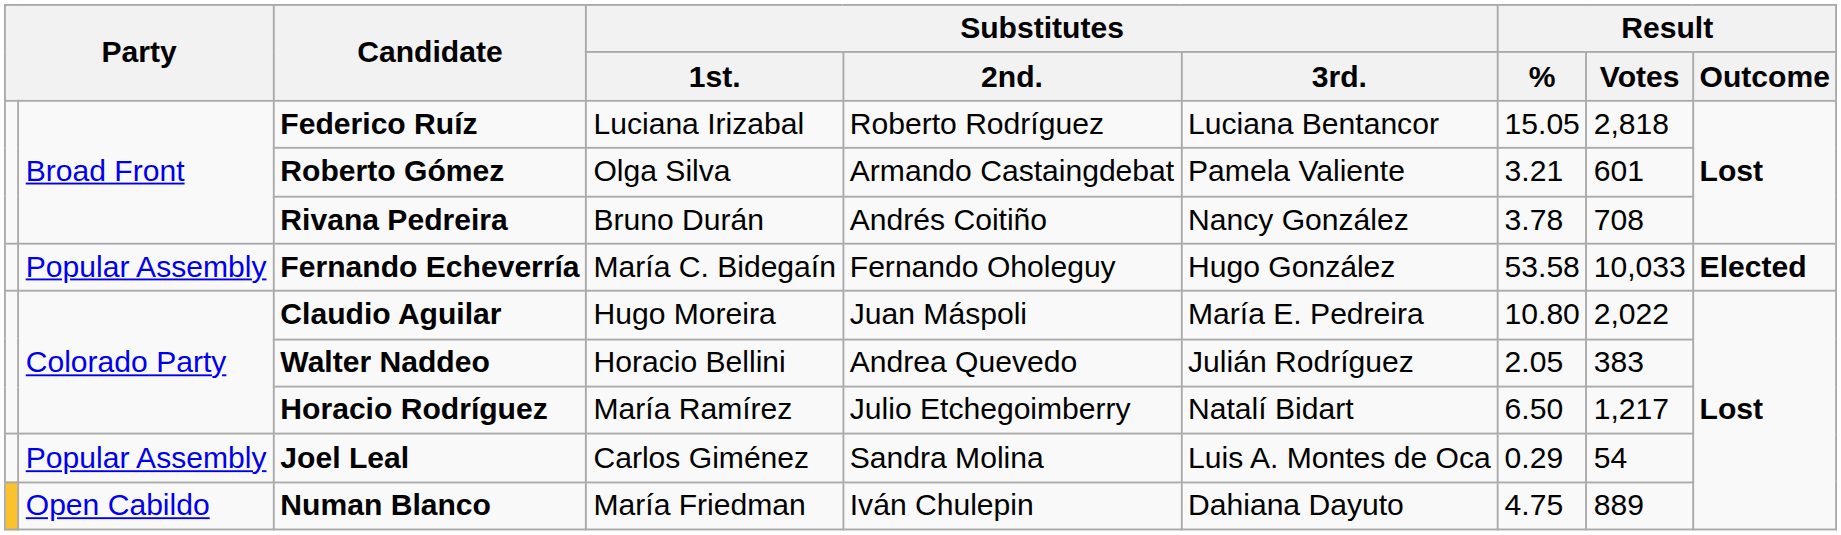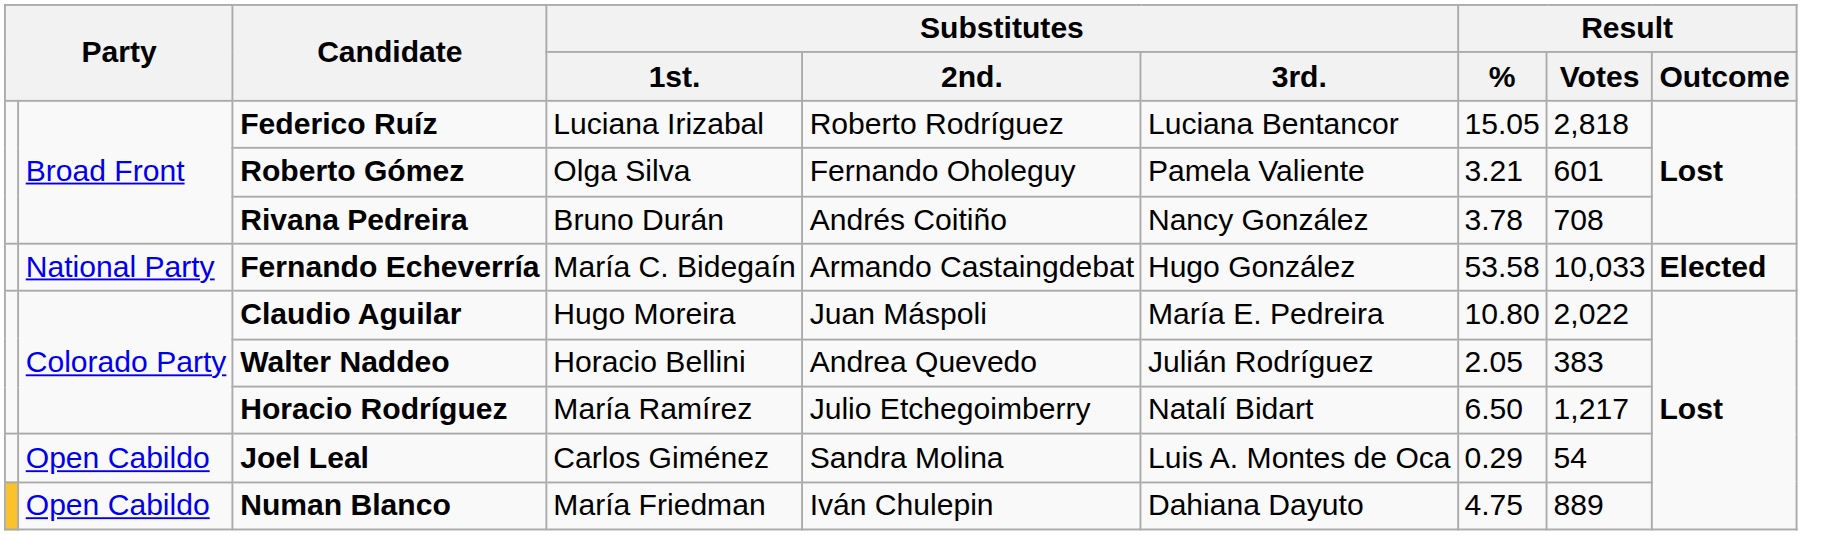(1012, 171) Armando Castaingdebat -> (943, 171) Fernando Oholeguy
(146, 266) Popular Assembly -> (120, 266) National Party
(983, 266) Fernando Oholeguy -> (972, 266) Armando Castaingdebat
(146, 457) Popular Assembly -> (118, 457) Open Cabildo
